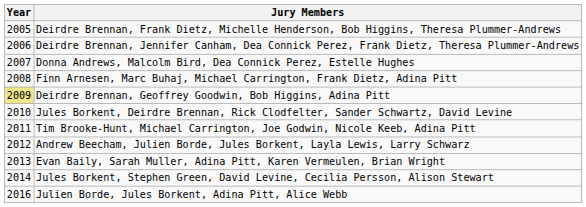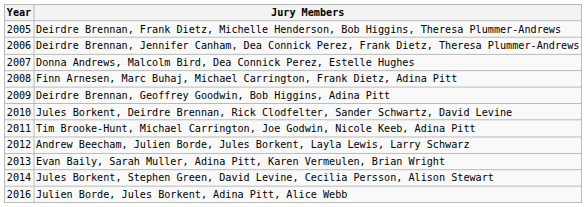(19, 95) khaki background -> (19, 95) no background
